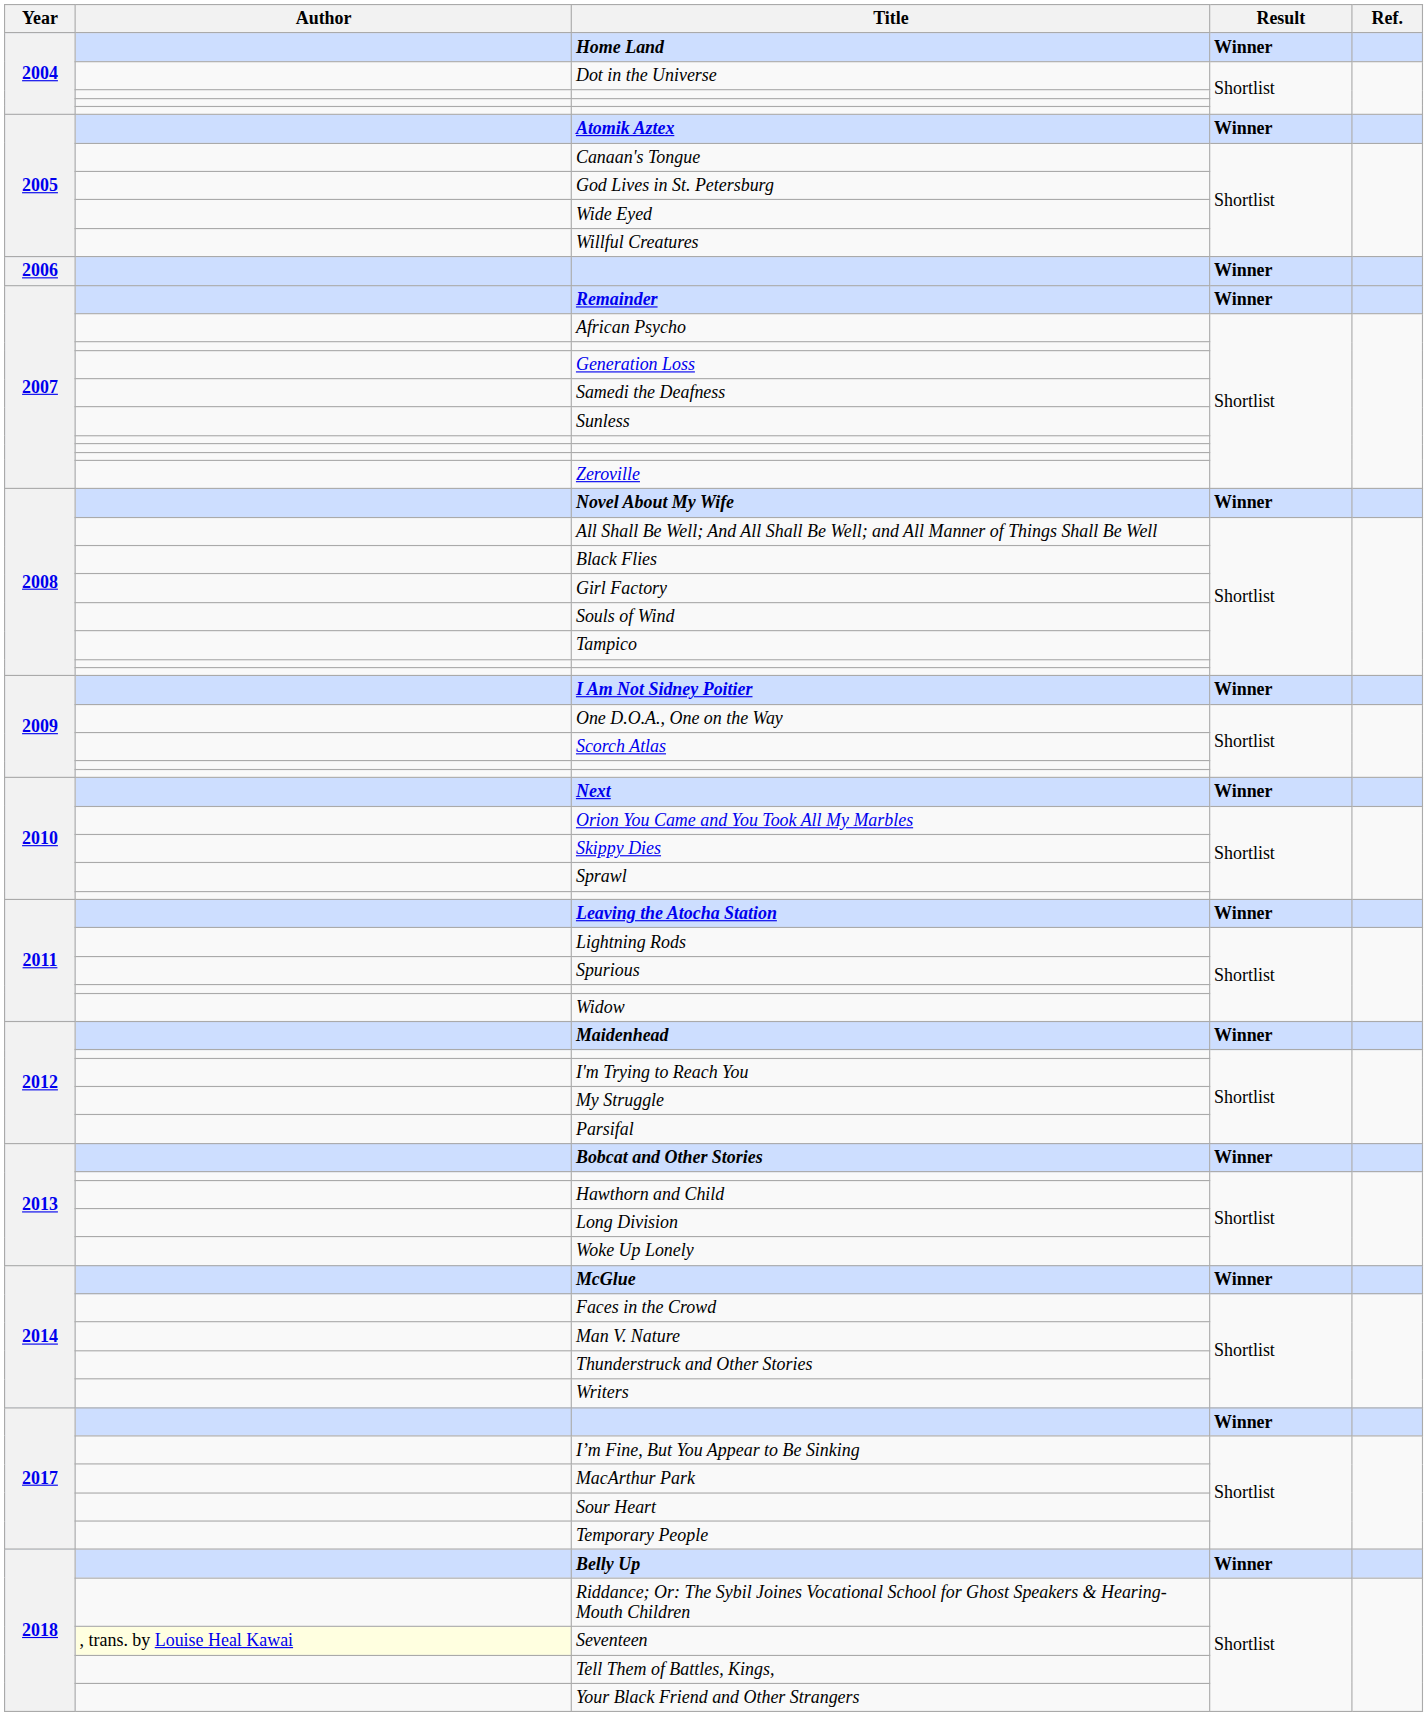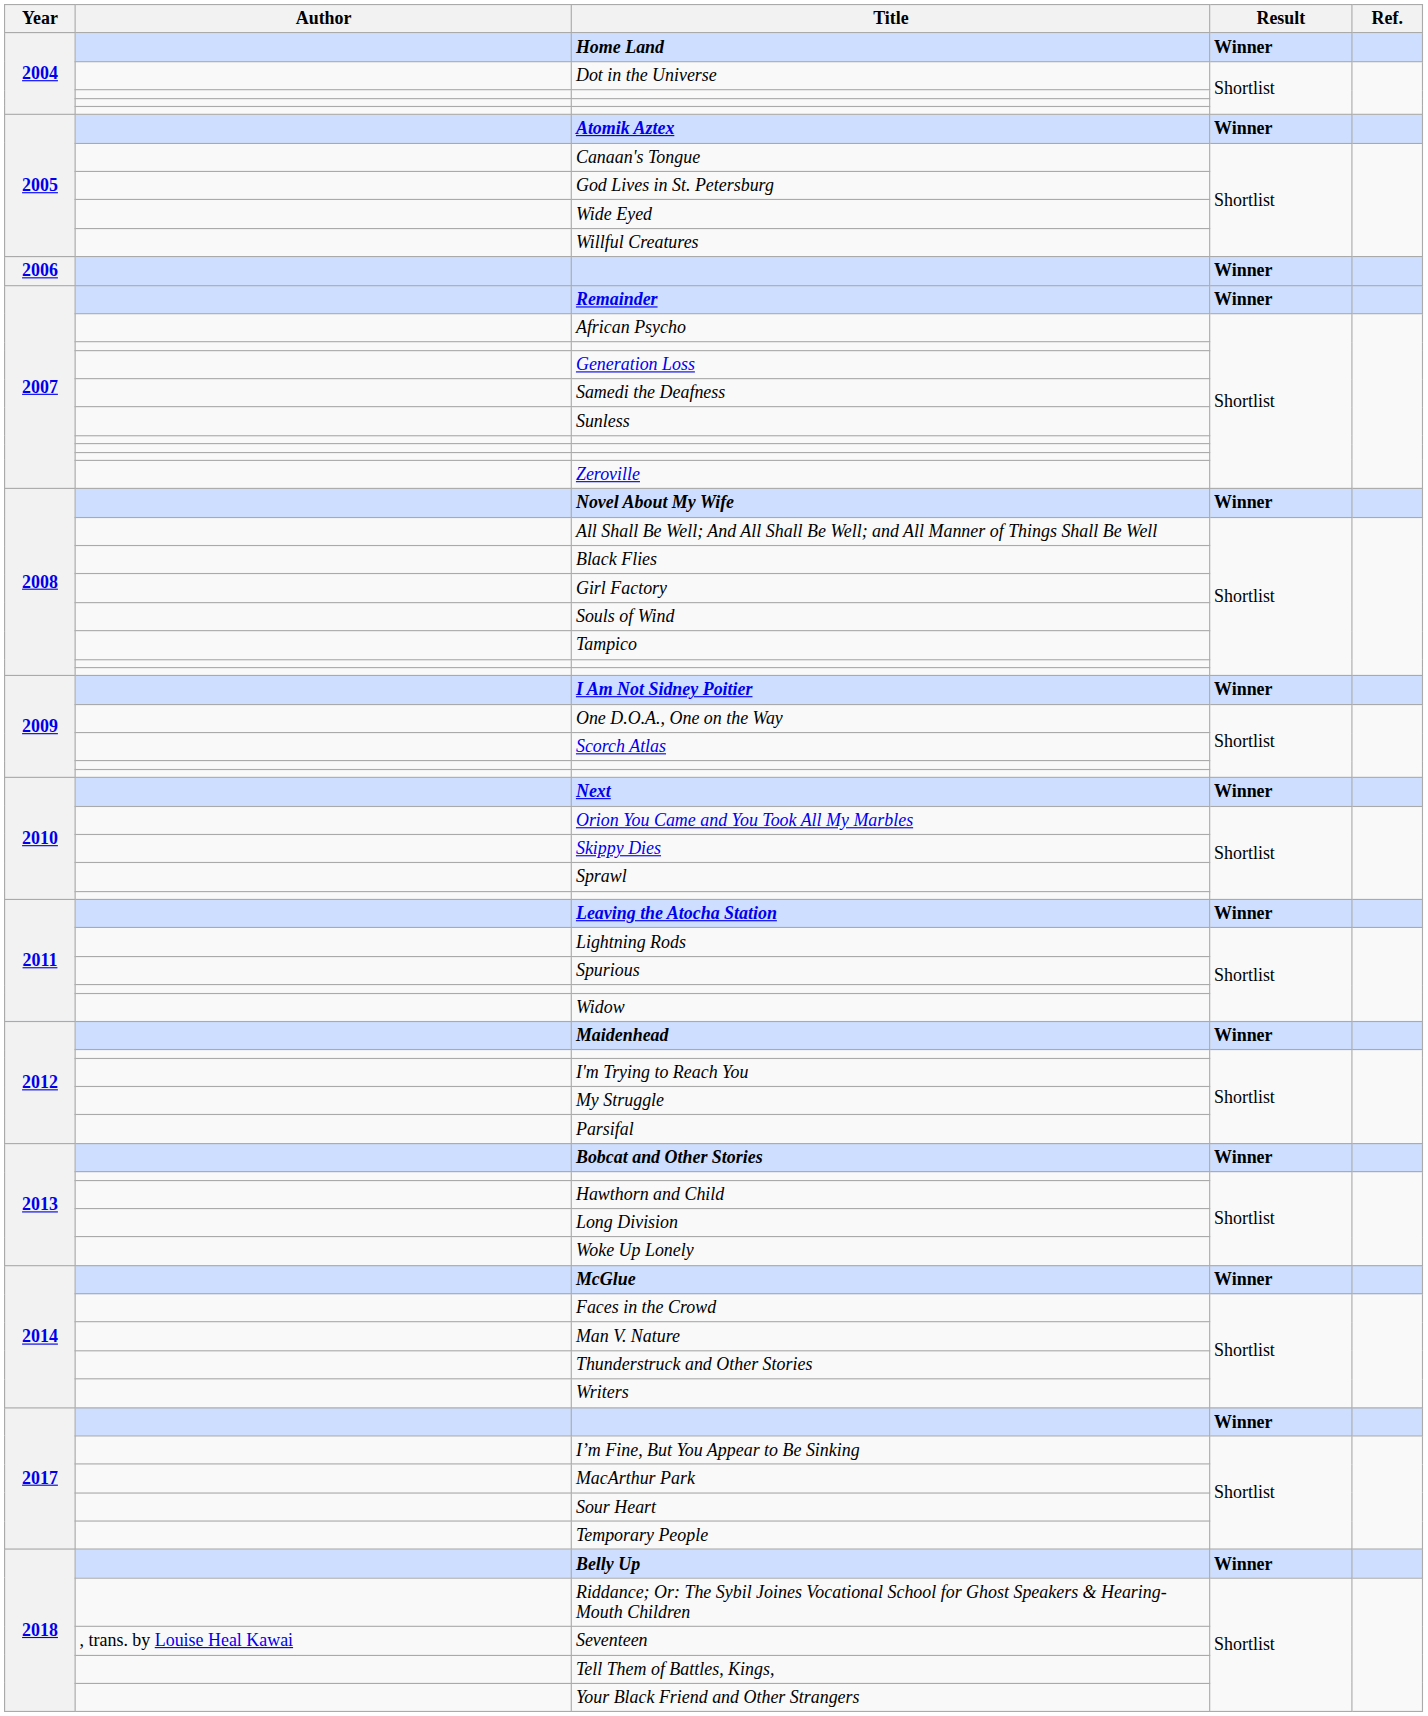(186, 1640) lightyellow background -> (186, 1640) no background
